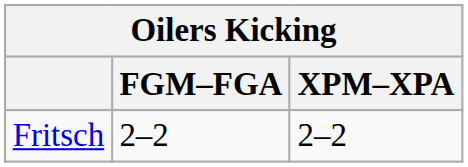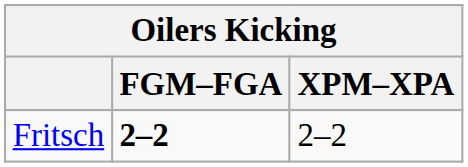(144, 135) normal -> (144, 135) bold
